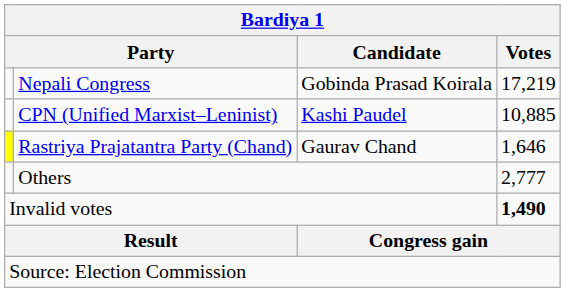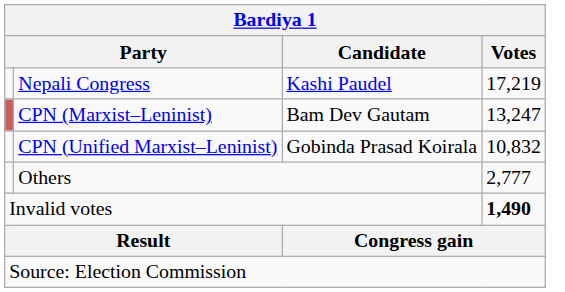(397, 83) Gobinda Prasad Koirala -> (339, 83) Kashi Paudel
+ row: (115, 114)
(354, 114) Kashi Paudel -> (382, 146) Gobinda Prasad Koirala
(528, 114) 10,885 -> (514, 146) 10,832
- row: (155, 146)
